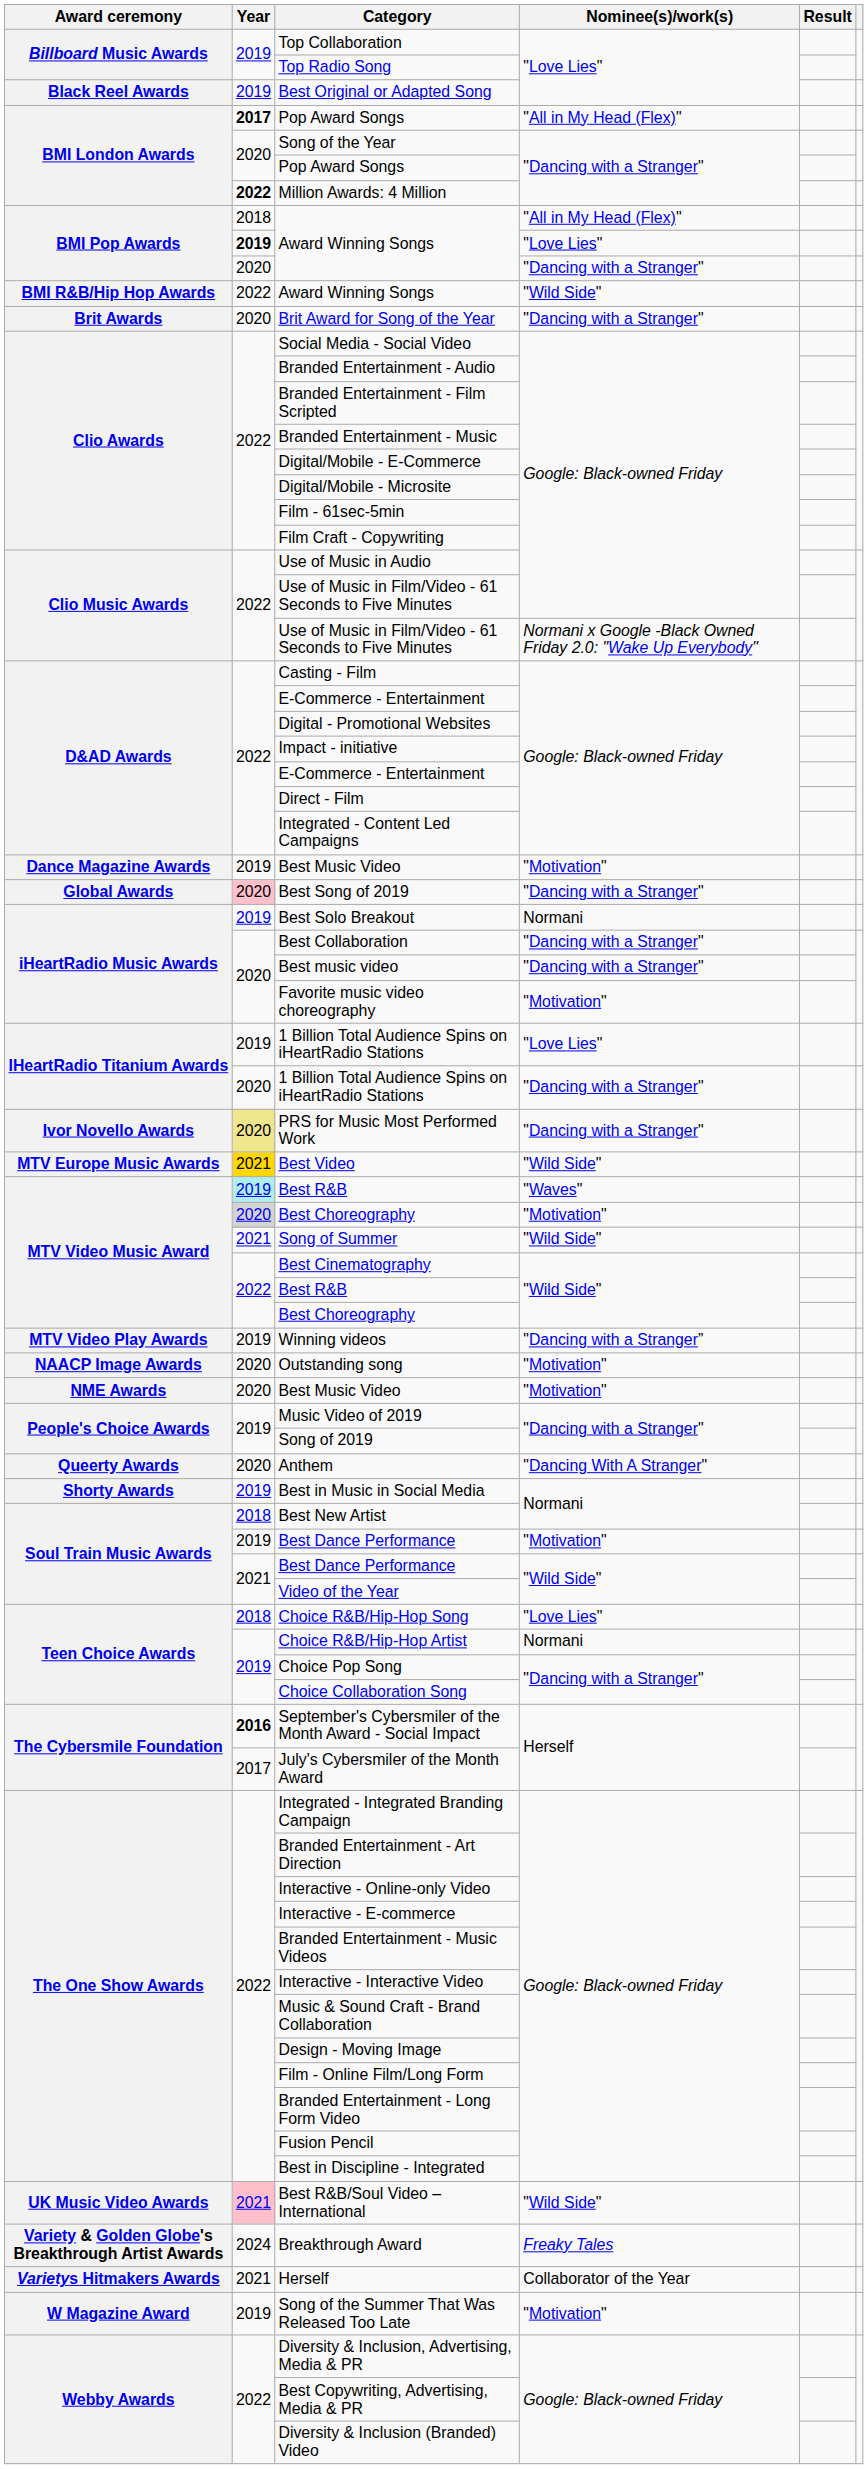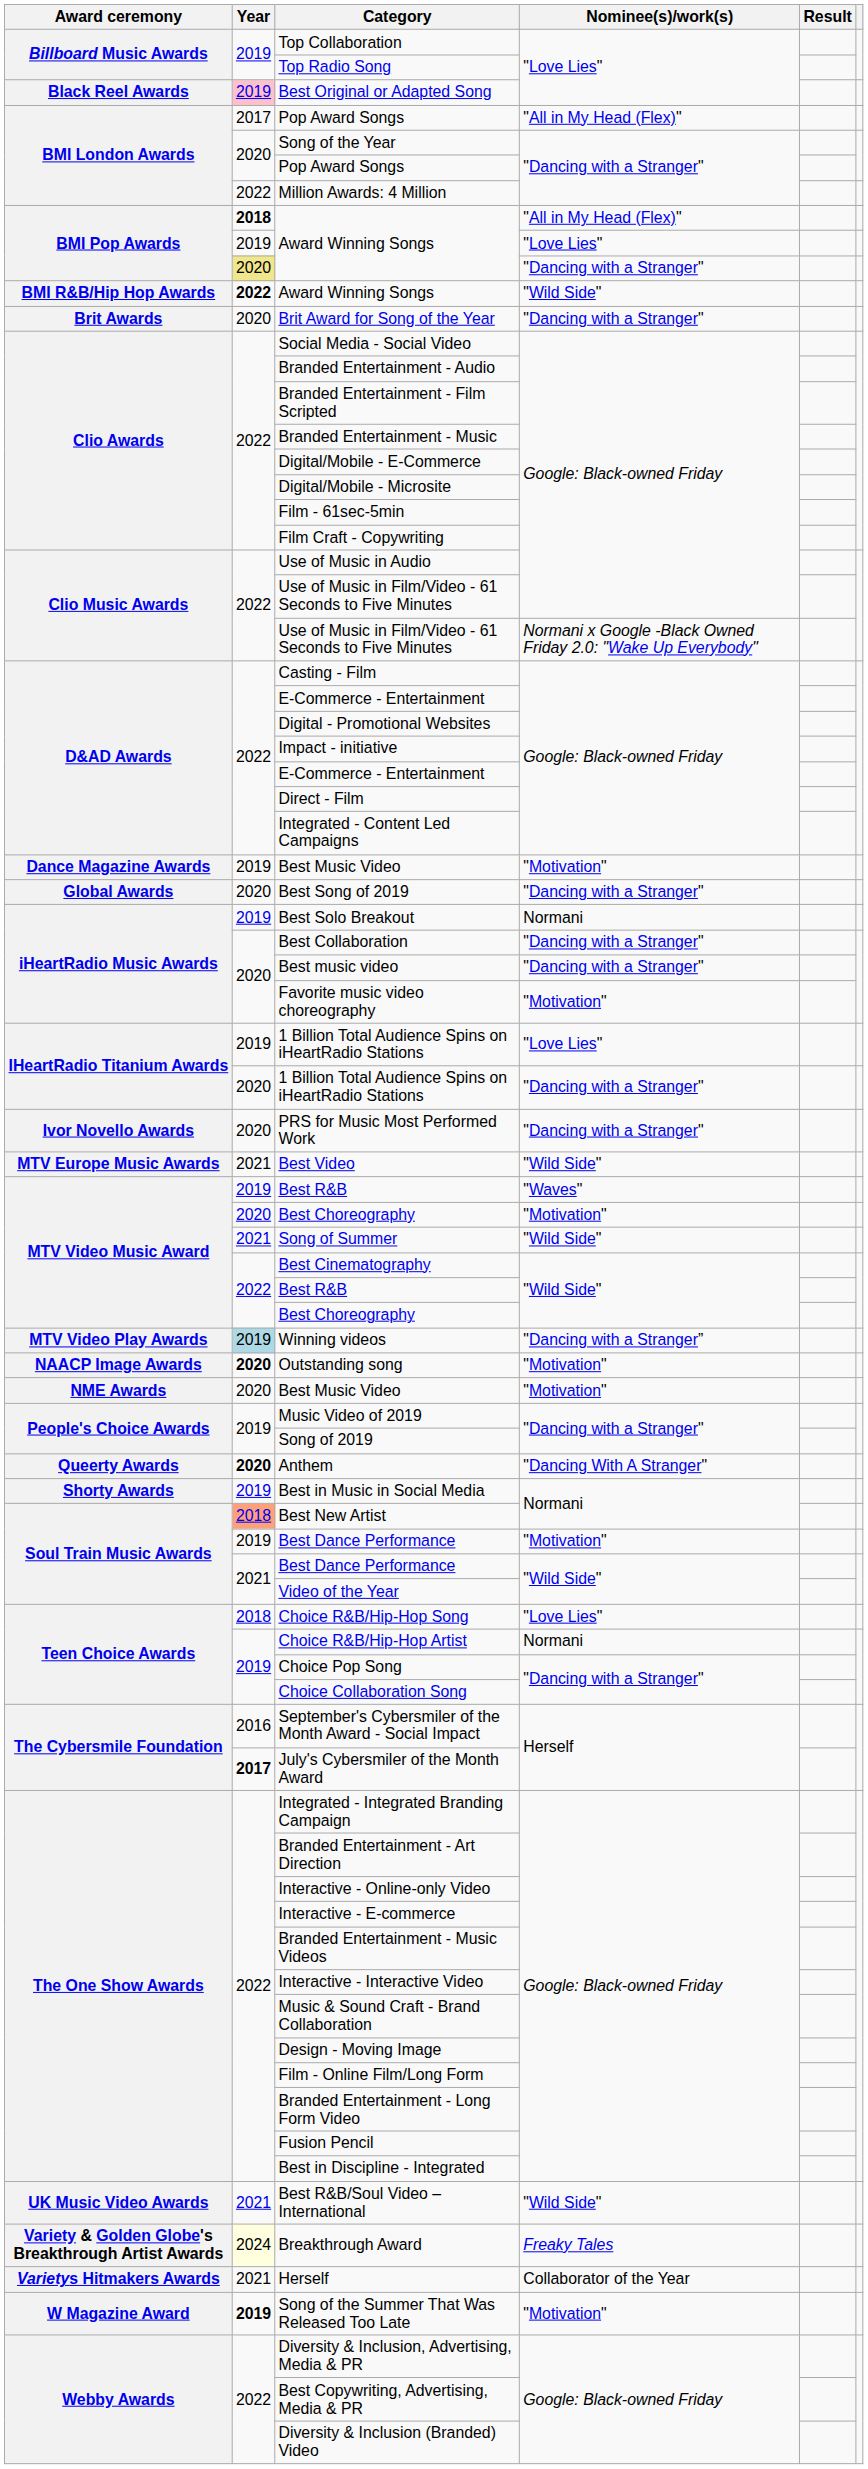(254, 92) no background -> (254, 92) pink background
(254, 117) bold -> (254, 117) normal
(254, 192) bold -> (254, 192) normal
(254, 218) normal -> (254, 218) bold
(254, 243) bold -> (254, 243) normal
(254, 268) no background -> (254, 268) khaki background
(254, 293) normal -> (254, 293) bold
(254, 892) pink background -> (254, 892) no background
(254, 1130) khaki background -> (254, 1130) no background
(254, 1164) gold background -> (254, 1164) no background
(254, 1189) paleturquoise background -> (254, 1189) no background
(254, 1214) lightgrey background -> (254, 1214) no background
(254, 1340) no background -> (254, 1340) lightblue background
(254, 1365) normal -> (254, 1365) bold
(254, 1465) normal -> (254, 1465) bold
(254, 1516) no background -> (254, 1516) lightsalmon background
(254, 1726) bold -> (254, 1726) normal
(254, 1768) normal -> (254, 1768) bold
(254, 2202) pink background -> (254, 2202) no background
(254, 2245) no background -> (254, 2245) lightyellow background
(254, 2313) normal -> (254, 2313) bold
